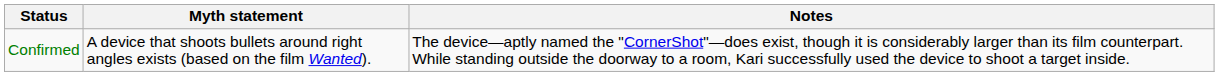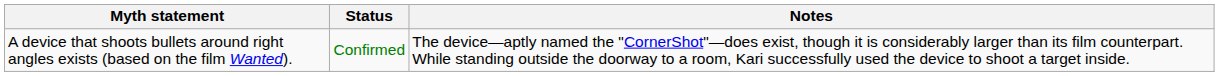columns swapped: (246, 16) <-> (44, 16)
